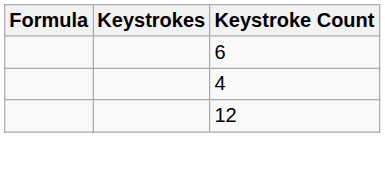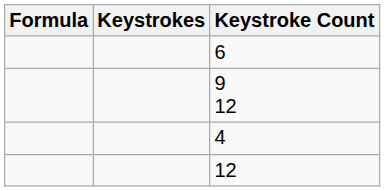+ row: (226, 95)
